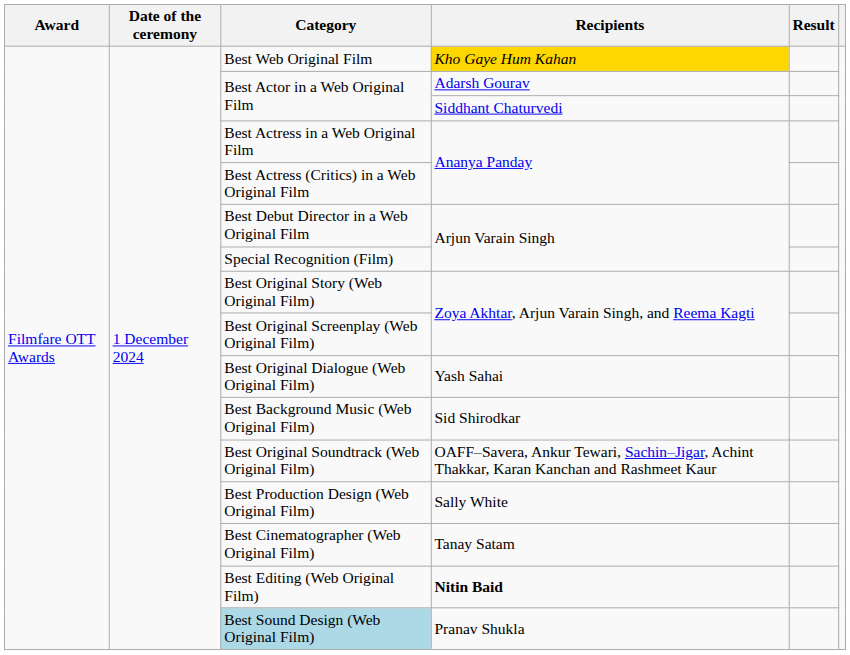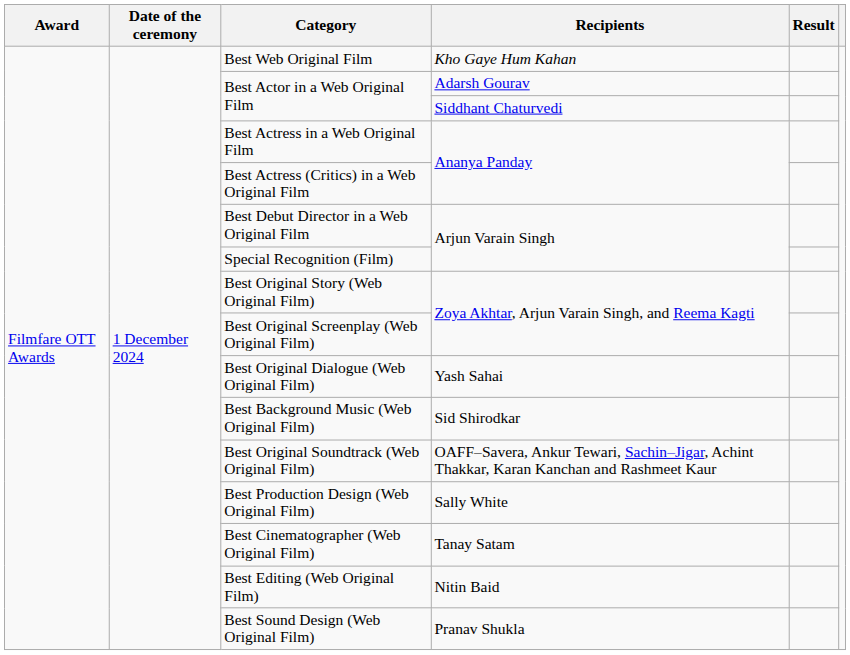(505, 58) gold background -> (505, 58) no background
(469, 586) bold -> (467, 586) normal
(302, 628) lightblue background -> (302, 628) no background
